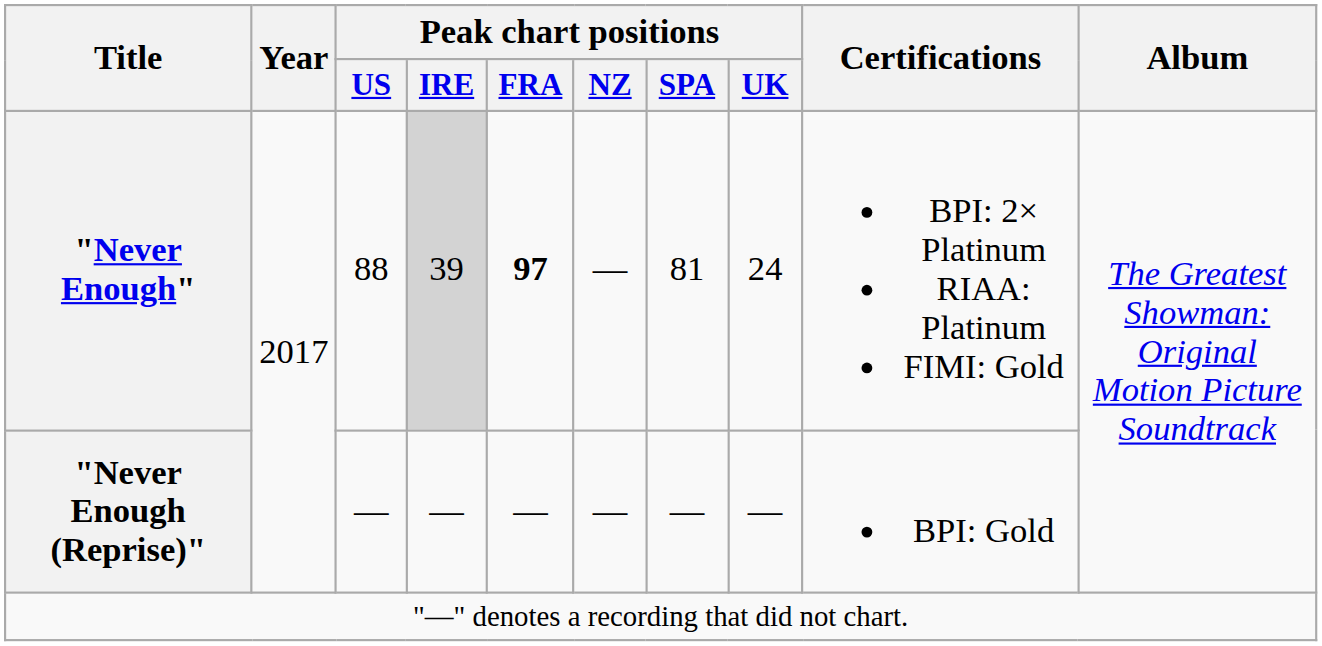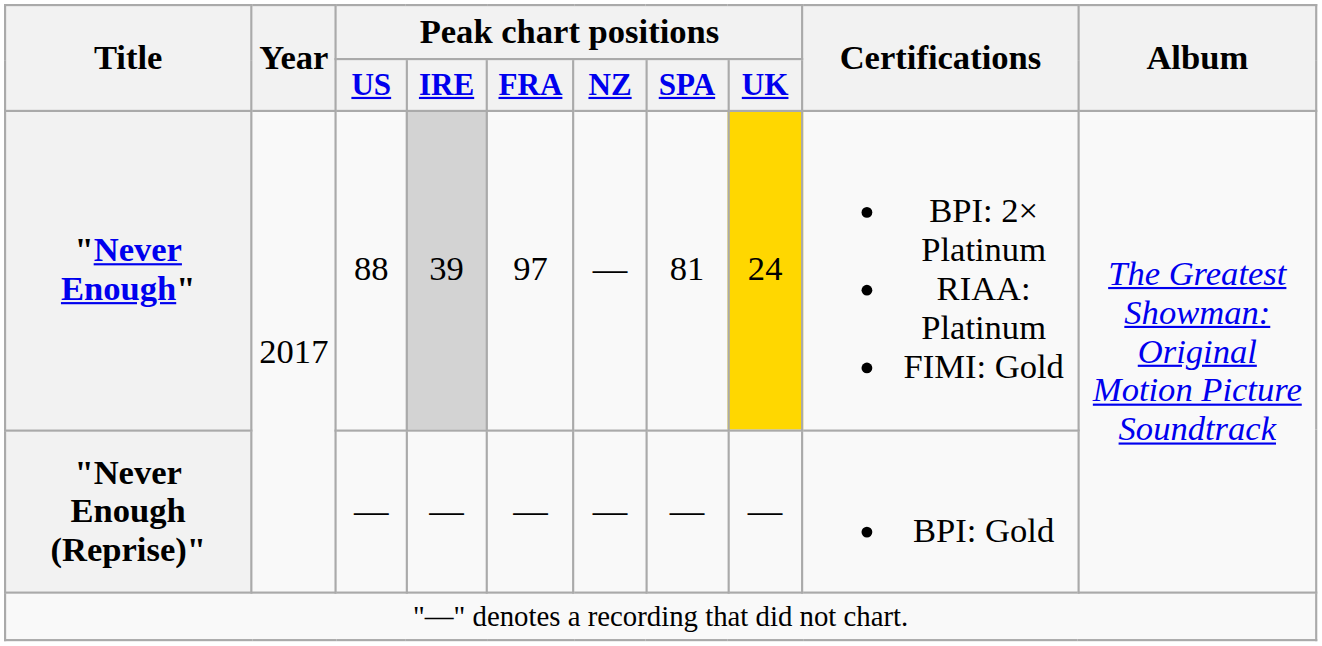(530, 269) bold -> (530, 269) normal
(765, 269) no background -> (765, 269) gold background
